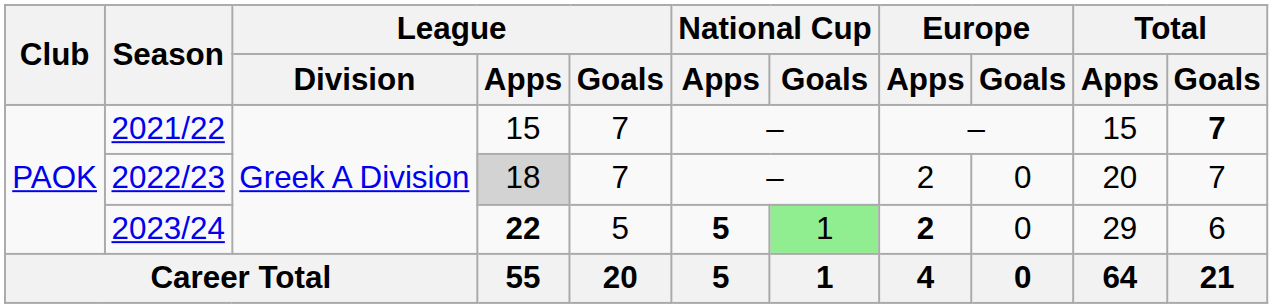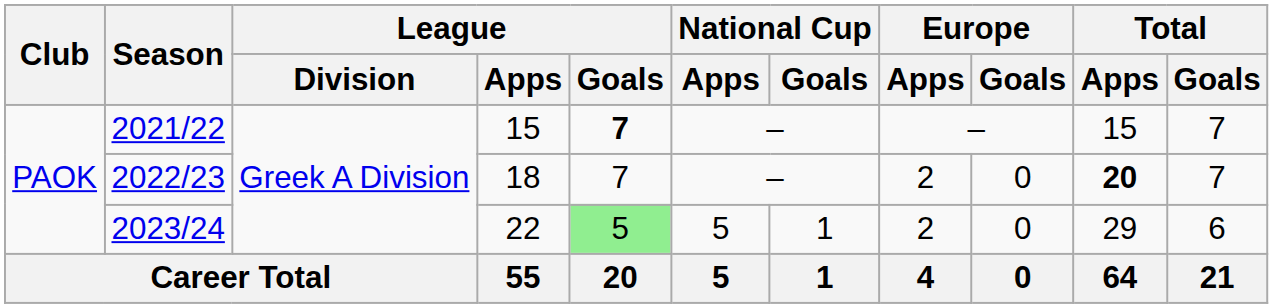(620, 128) normal -> (620, 128) bold
(1217, 128) bold -> (1217, 128) normal
(523, 178) lightgrey background -> (523, 178) no background
(1120, 178) normal -> (1120, 178) bold
(523, 228) bold -> (523, 228) normal
(620, 228) no background -> (620, 228) lightgreen background
(721, 228) bold -> (721, 228) normal
(825, 228) lightgreen background -> (825, 228) no background
(925, 228) bold -> (925, 228) normal
